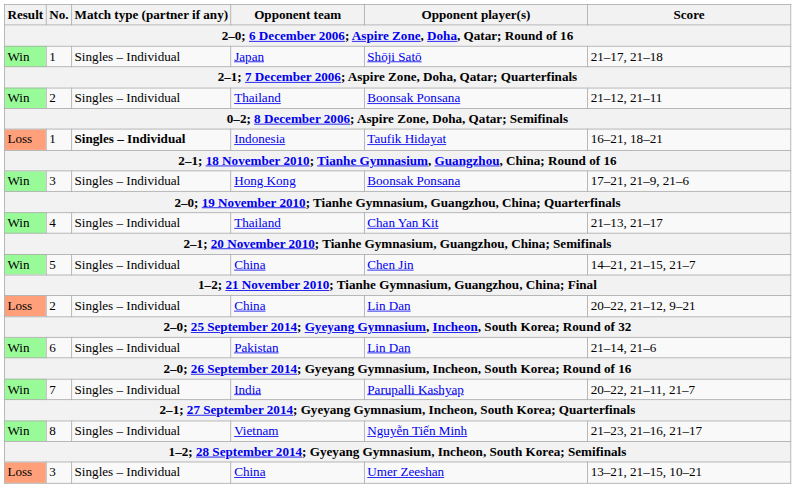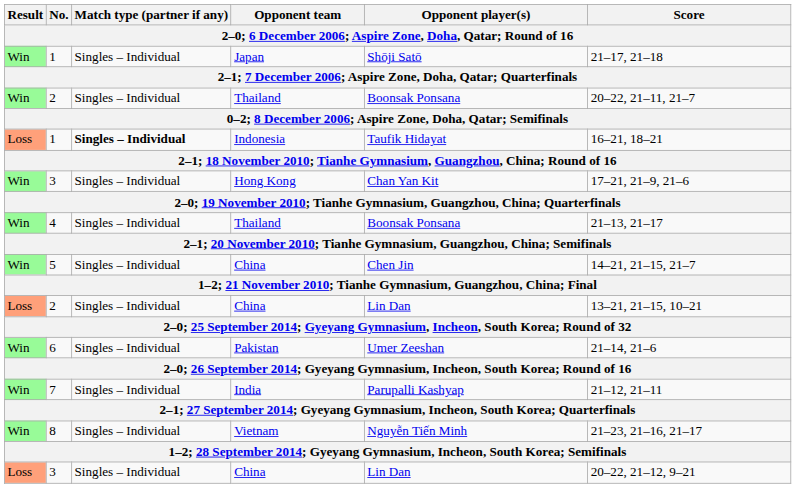(626, 98) 21–12, 21–11 -> (643, 98) 20–22, 21–11, 21–7
(414, 181) Boonsak Ponsana -> (403, 181) Chan Yan Kit
(403, 222) Chan Yan Kit -> (414, 222) Boonsak Ponsana
(643, 306) 20–22, 21–12, 9–21 -> (646, 306) 13–21, 21–15, 10–21
(389, 347) Lin Dan -> (406, 347) Umer Zeeshan
(643, 389) 20–22, 21–11, 21–7 -> (626, 389) 21–12, 21–11
(406, 472) Umer Zeeshan -> (389, 472) Lin Dan
(646, 472) 13–21, 21–15, 10–21 -> (643, 472) 20–22, 21–12, 9–21
